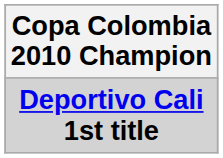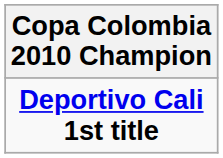(111, 115) lightgrey background -> (111, 115) no background
